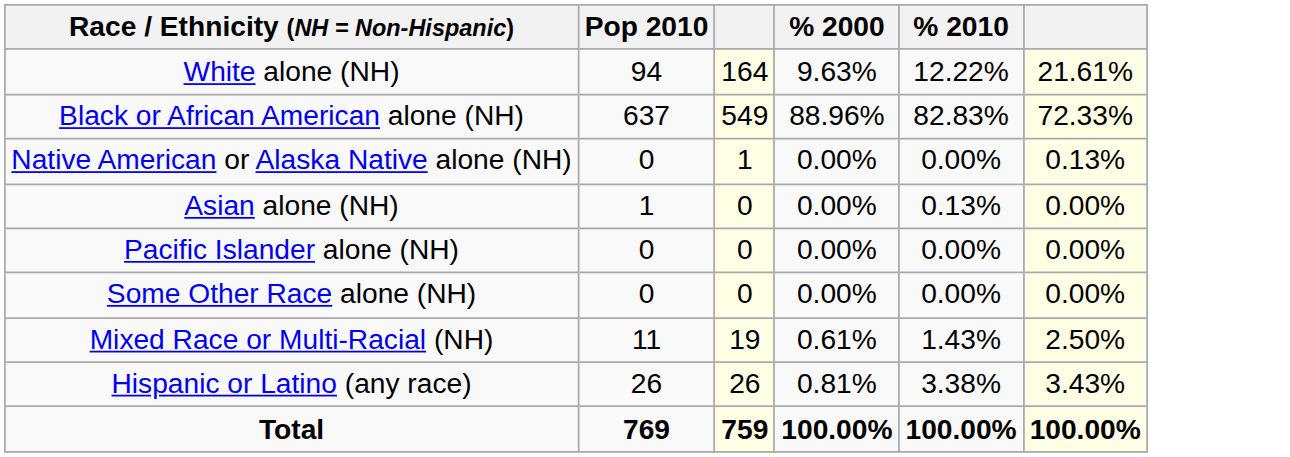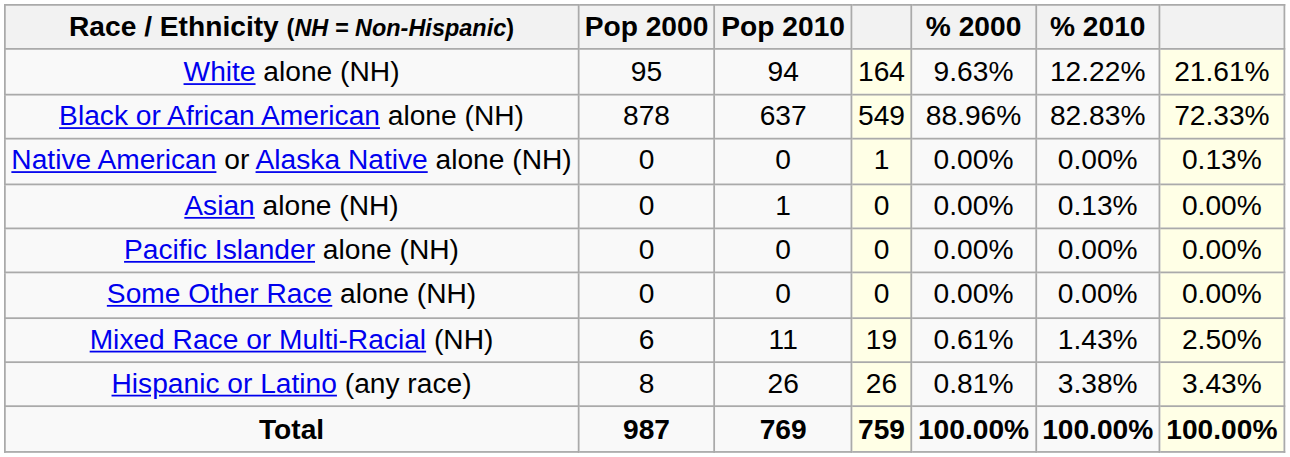+ column: (647, 26)
